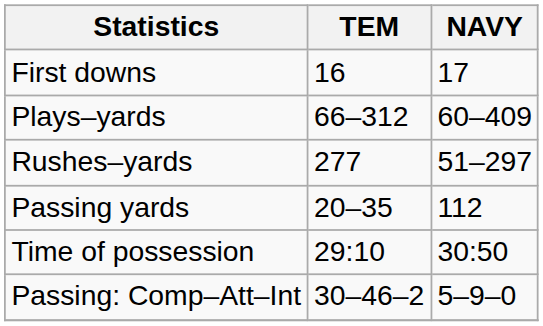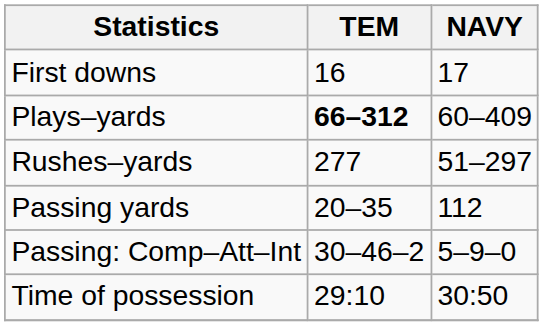(361, 117) normal -> (361, 117) bold
rows swapped: (156, 296) <-> (133, 251)
